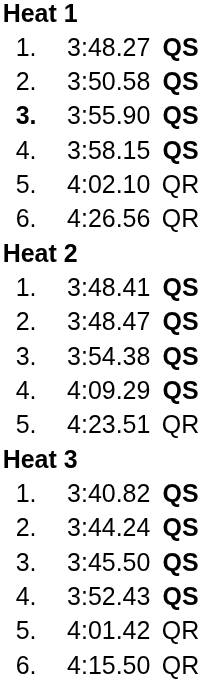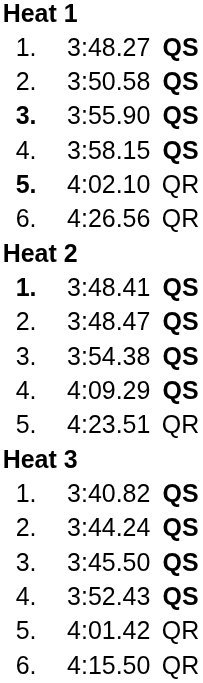(26, 185) normal -> (26, 185) bold
(26, 287) normal -> (26, 287) bold
